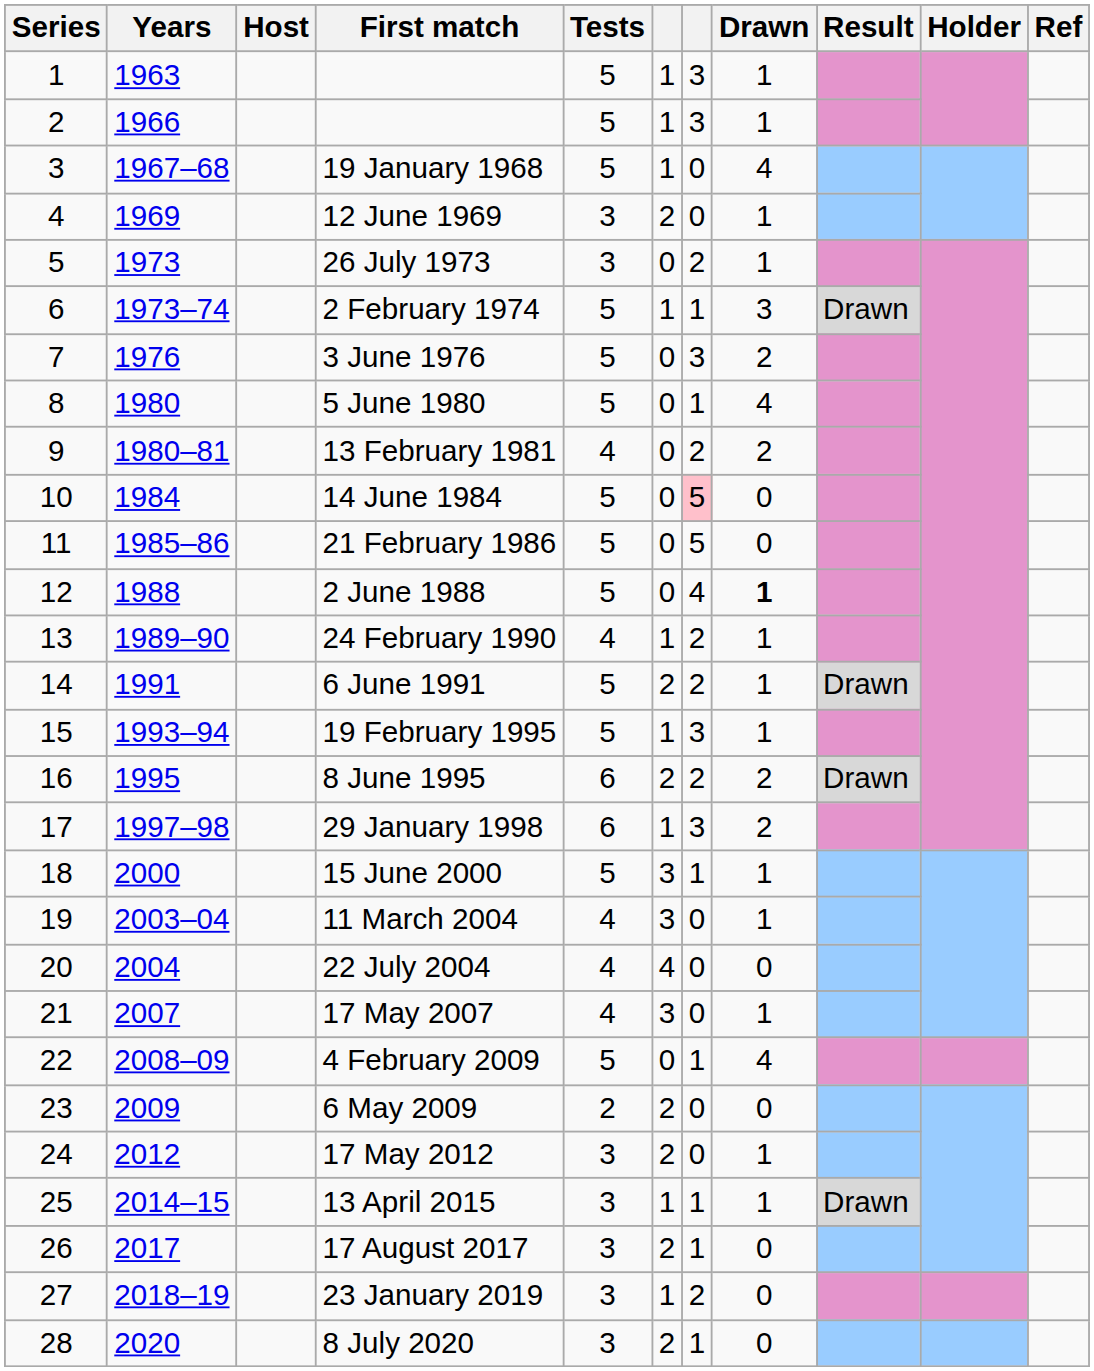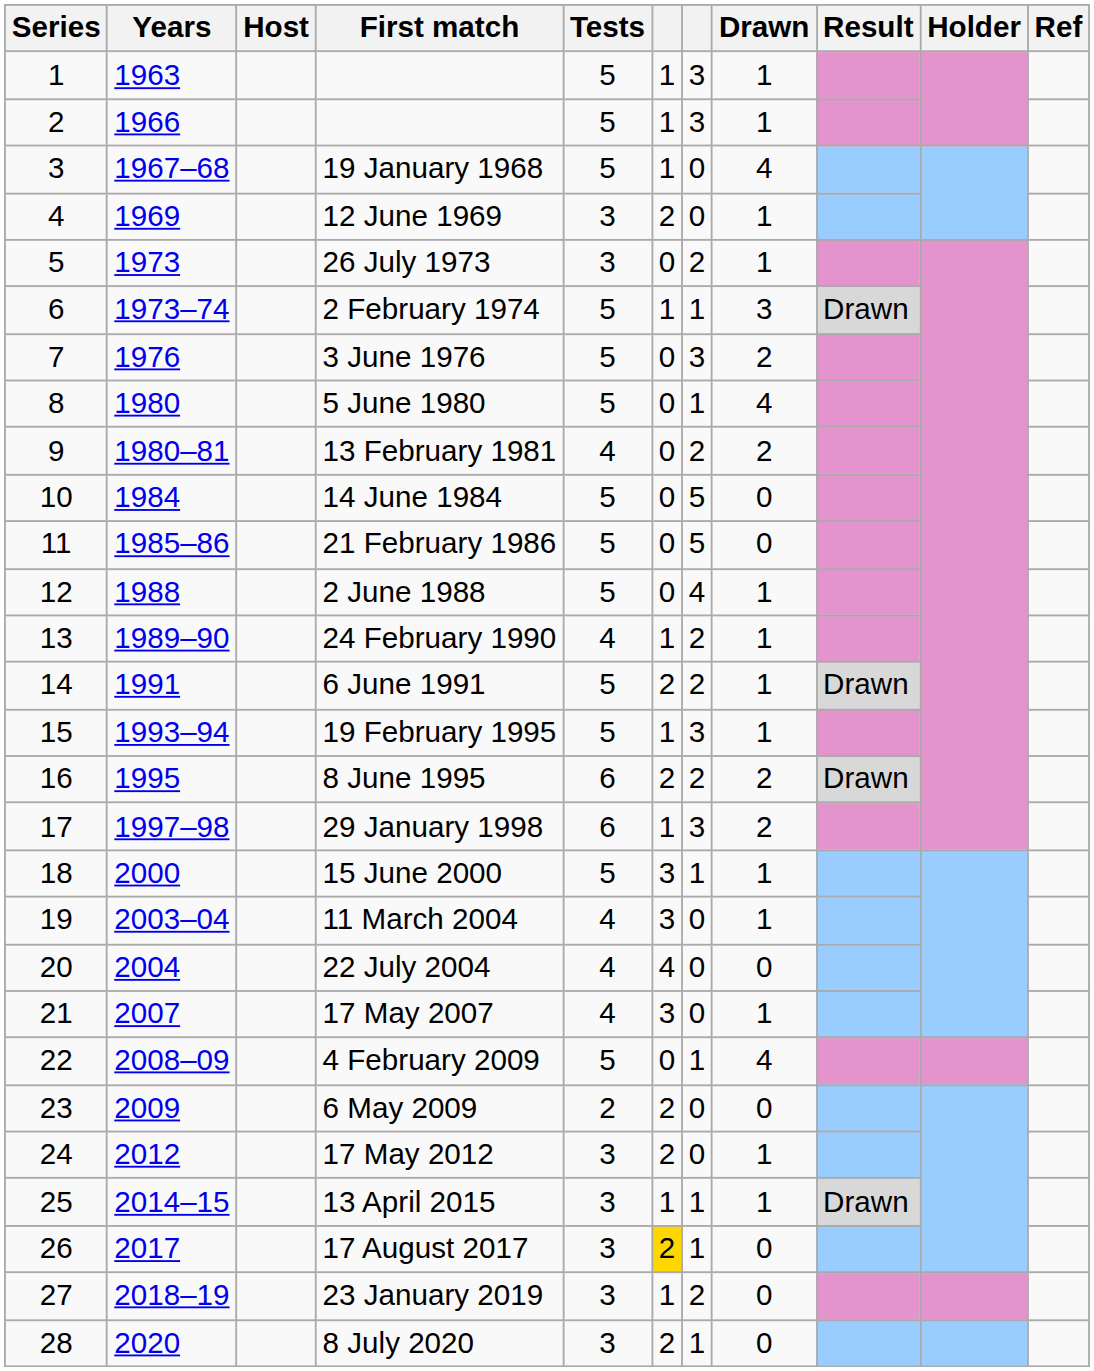(697, 497) pink background -> (697, 497) no background
(764, 591) bold -> (764, 591) normal
(667, 1248) no background -> (667, 1248) gold background
